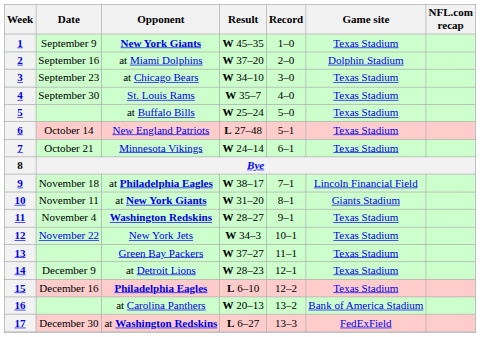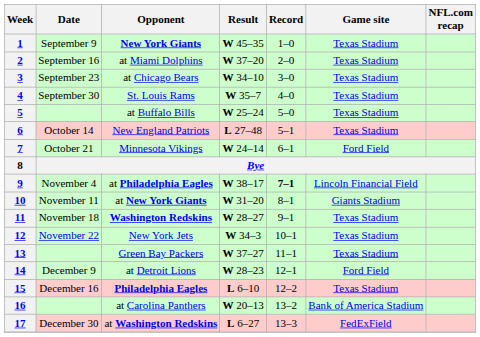(366, 60) Dolphin Stadium -> (366, 60) Texas Stadium
(366, 148) Texas Stadium -> (366, 148) Ford Field
(69, 183) November 18 -> (69, 183) November 4
(286, 183) normal -> (286, 183) bold
(69, 218) November 4 -> (69, 218) November 18
(366, 270) Texas Stadium -> (366, 270) Ford Field
